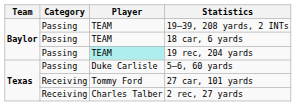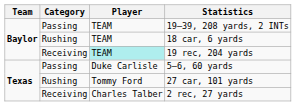(59, 39) Passing -> (59, 39) Rushing
(59, 53) Passing -> (65, 53) Receiving
(65, 81) Receiving -> (59, 81) Rushing
